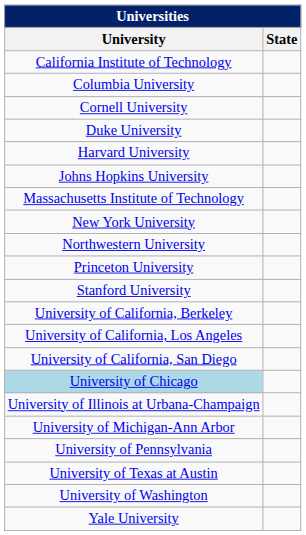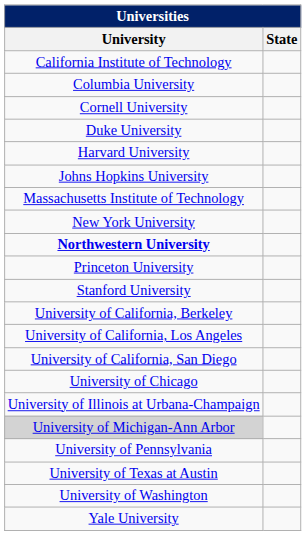(134, 244) normal -> (134, 244) bold
(134, 381) lightblue background -> (134, 381) no background
(134, 427) no background -> (134, 427) lightgrey background
